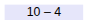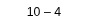(44, 12) lavender background -> (44, 12) no background
